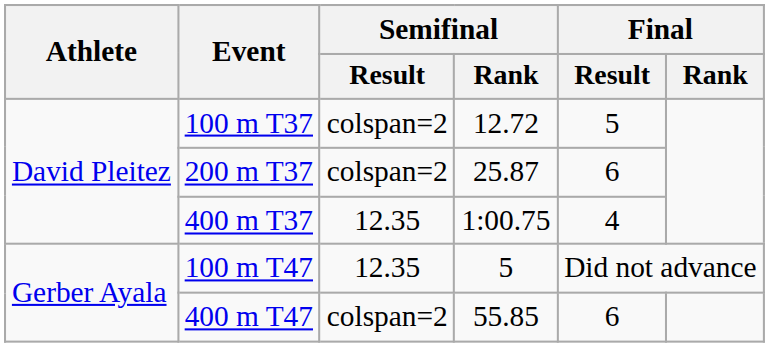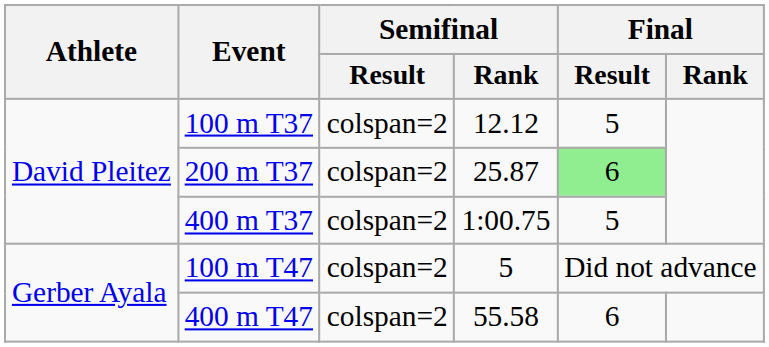(506, 123) 12.72 -> (506, 123) 12.12
(612, 171) no background -> (612, 171) lightgreen background
(387, 220) 12.35 -> (387, 220) colspan=2
(612, 220) 4 -> (612, 220) 5
(387, 268) 12.35 -> (387, 268) colspan=2
(506, 317) 55.85 -> (506, 317) 55.58
